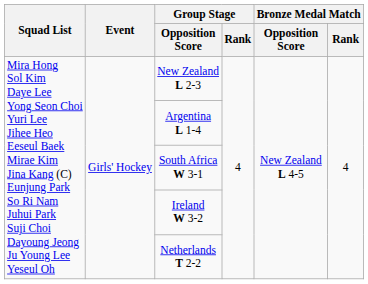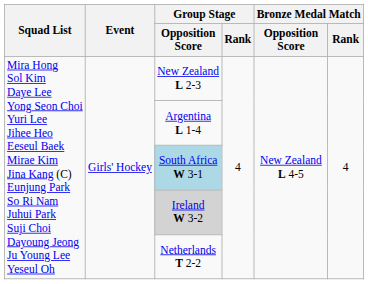(188, 167) no background -> (188, 167) lightblue background
(188, 212) no background -> (188, 212) lightgrey background
